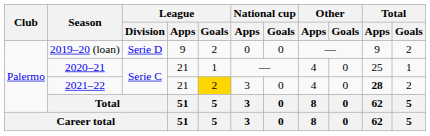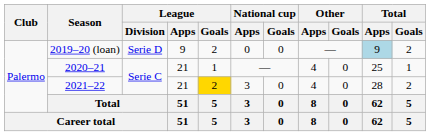(377, 49) no background -> (377, 49) lightblue background
(377, 85) bold -> (377, 85) normal
